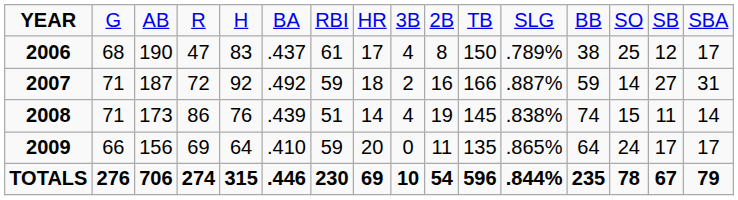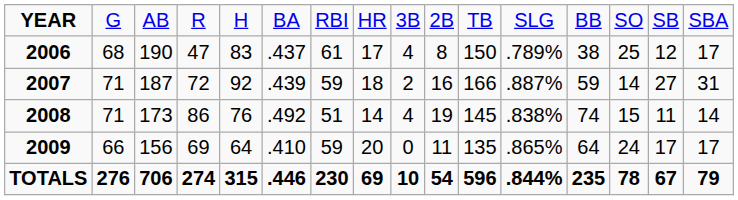(286, 83) .492 -> (286, 83) .439
(286, 115) .439 -> (286, 115) .492
